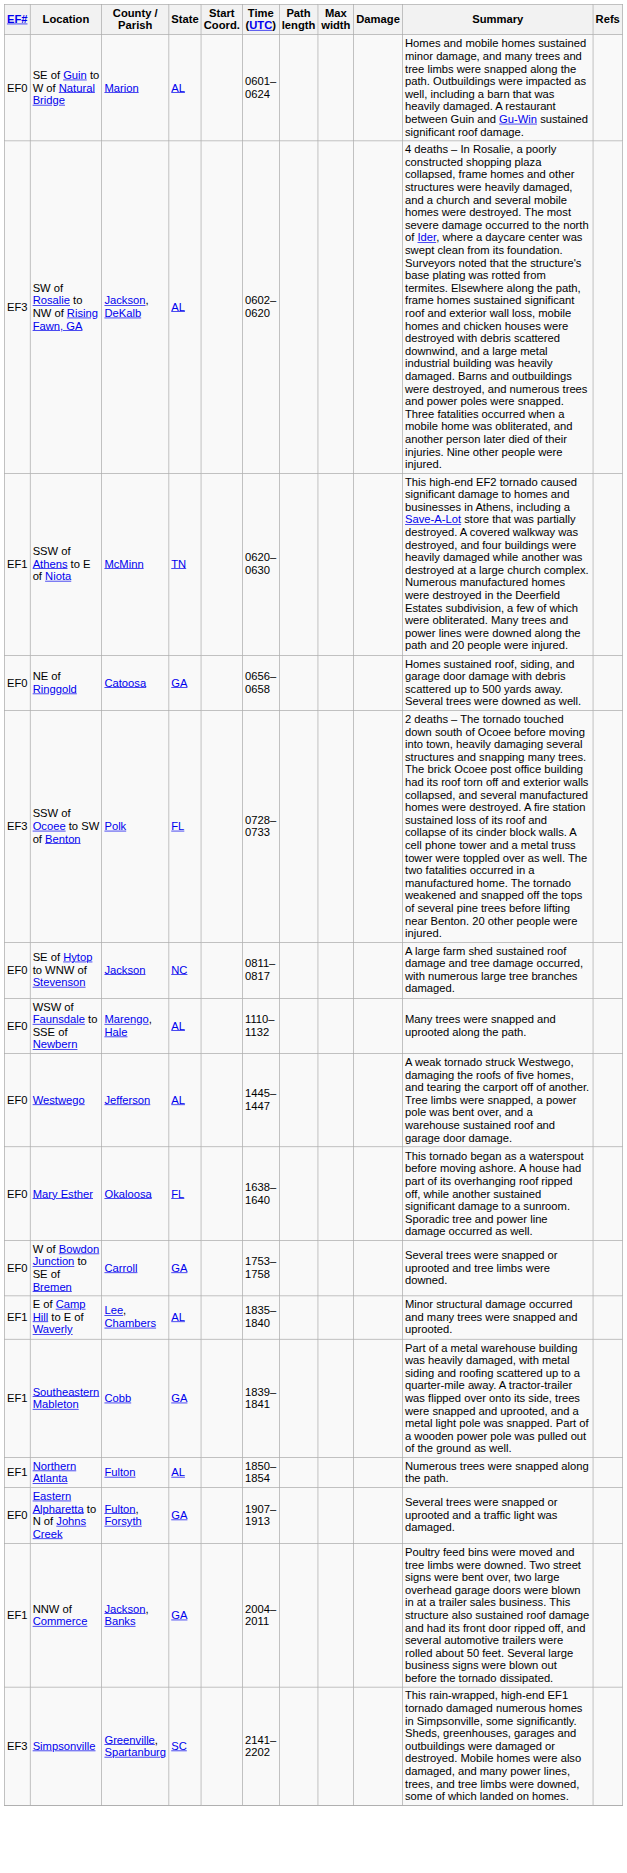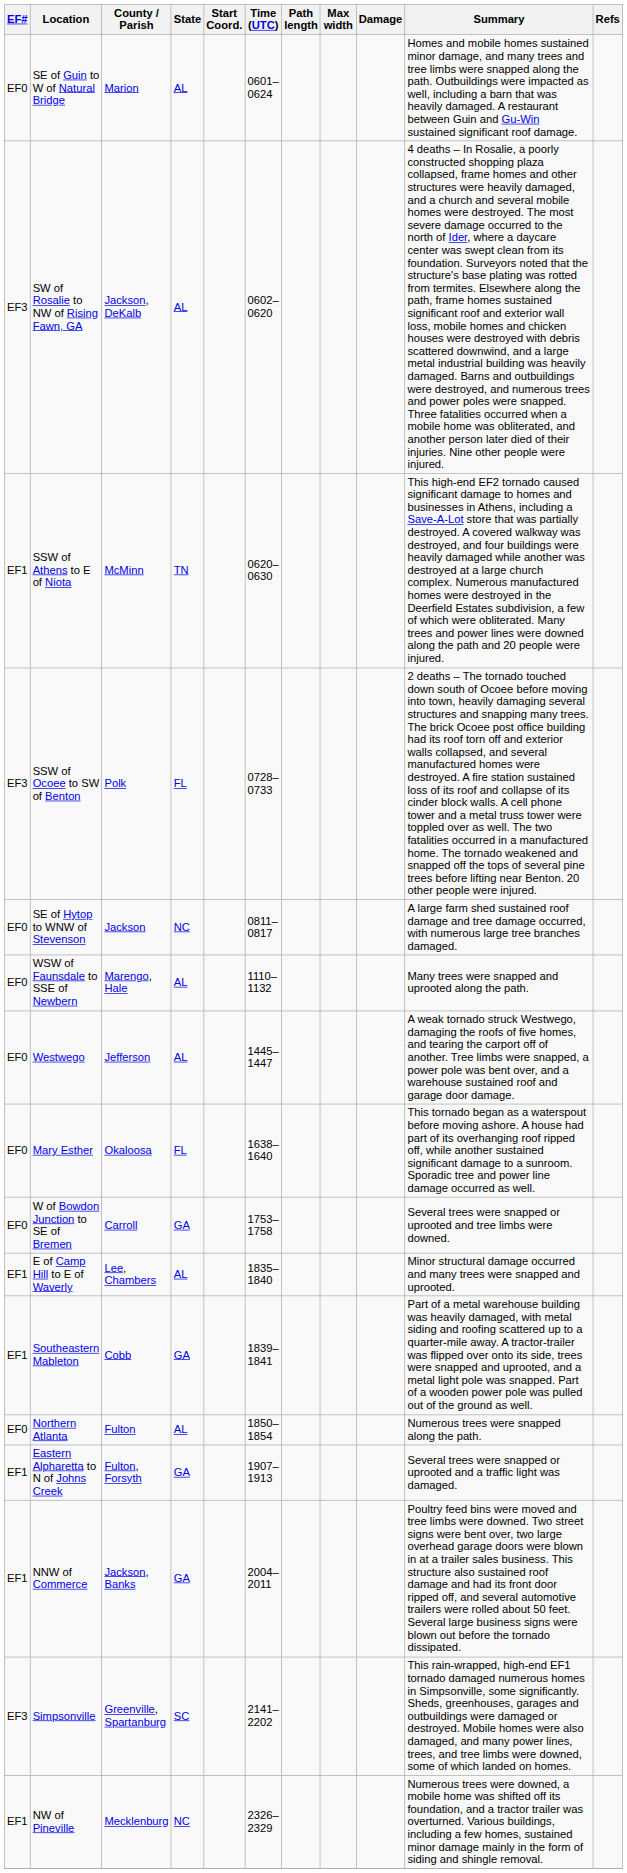- row: (55, 682)
(17, 1472) EF1 -> (17, 1429) EF0
(17, 1515) EF0 -> (17, 1472) EF1
+ row: (53, 1822)
